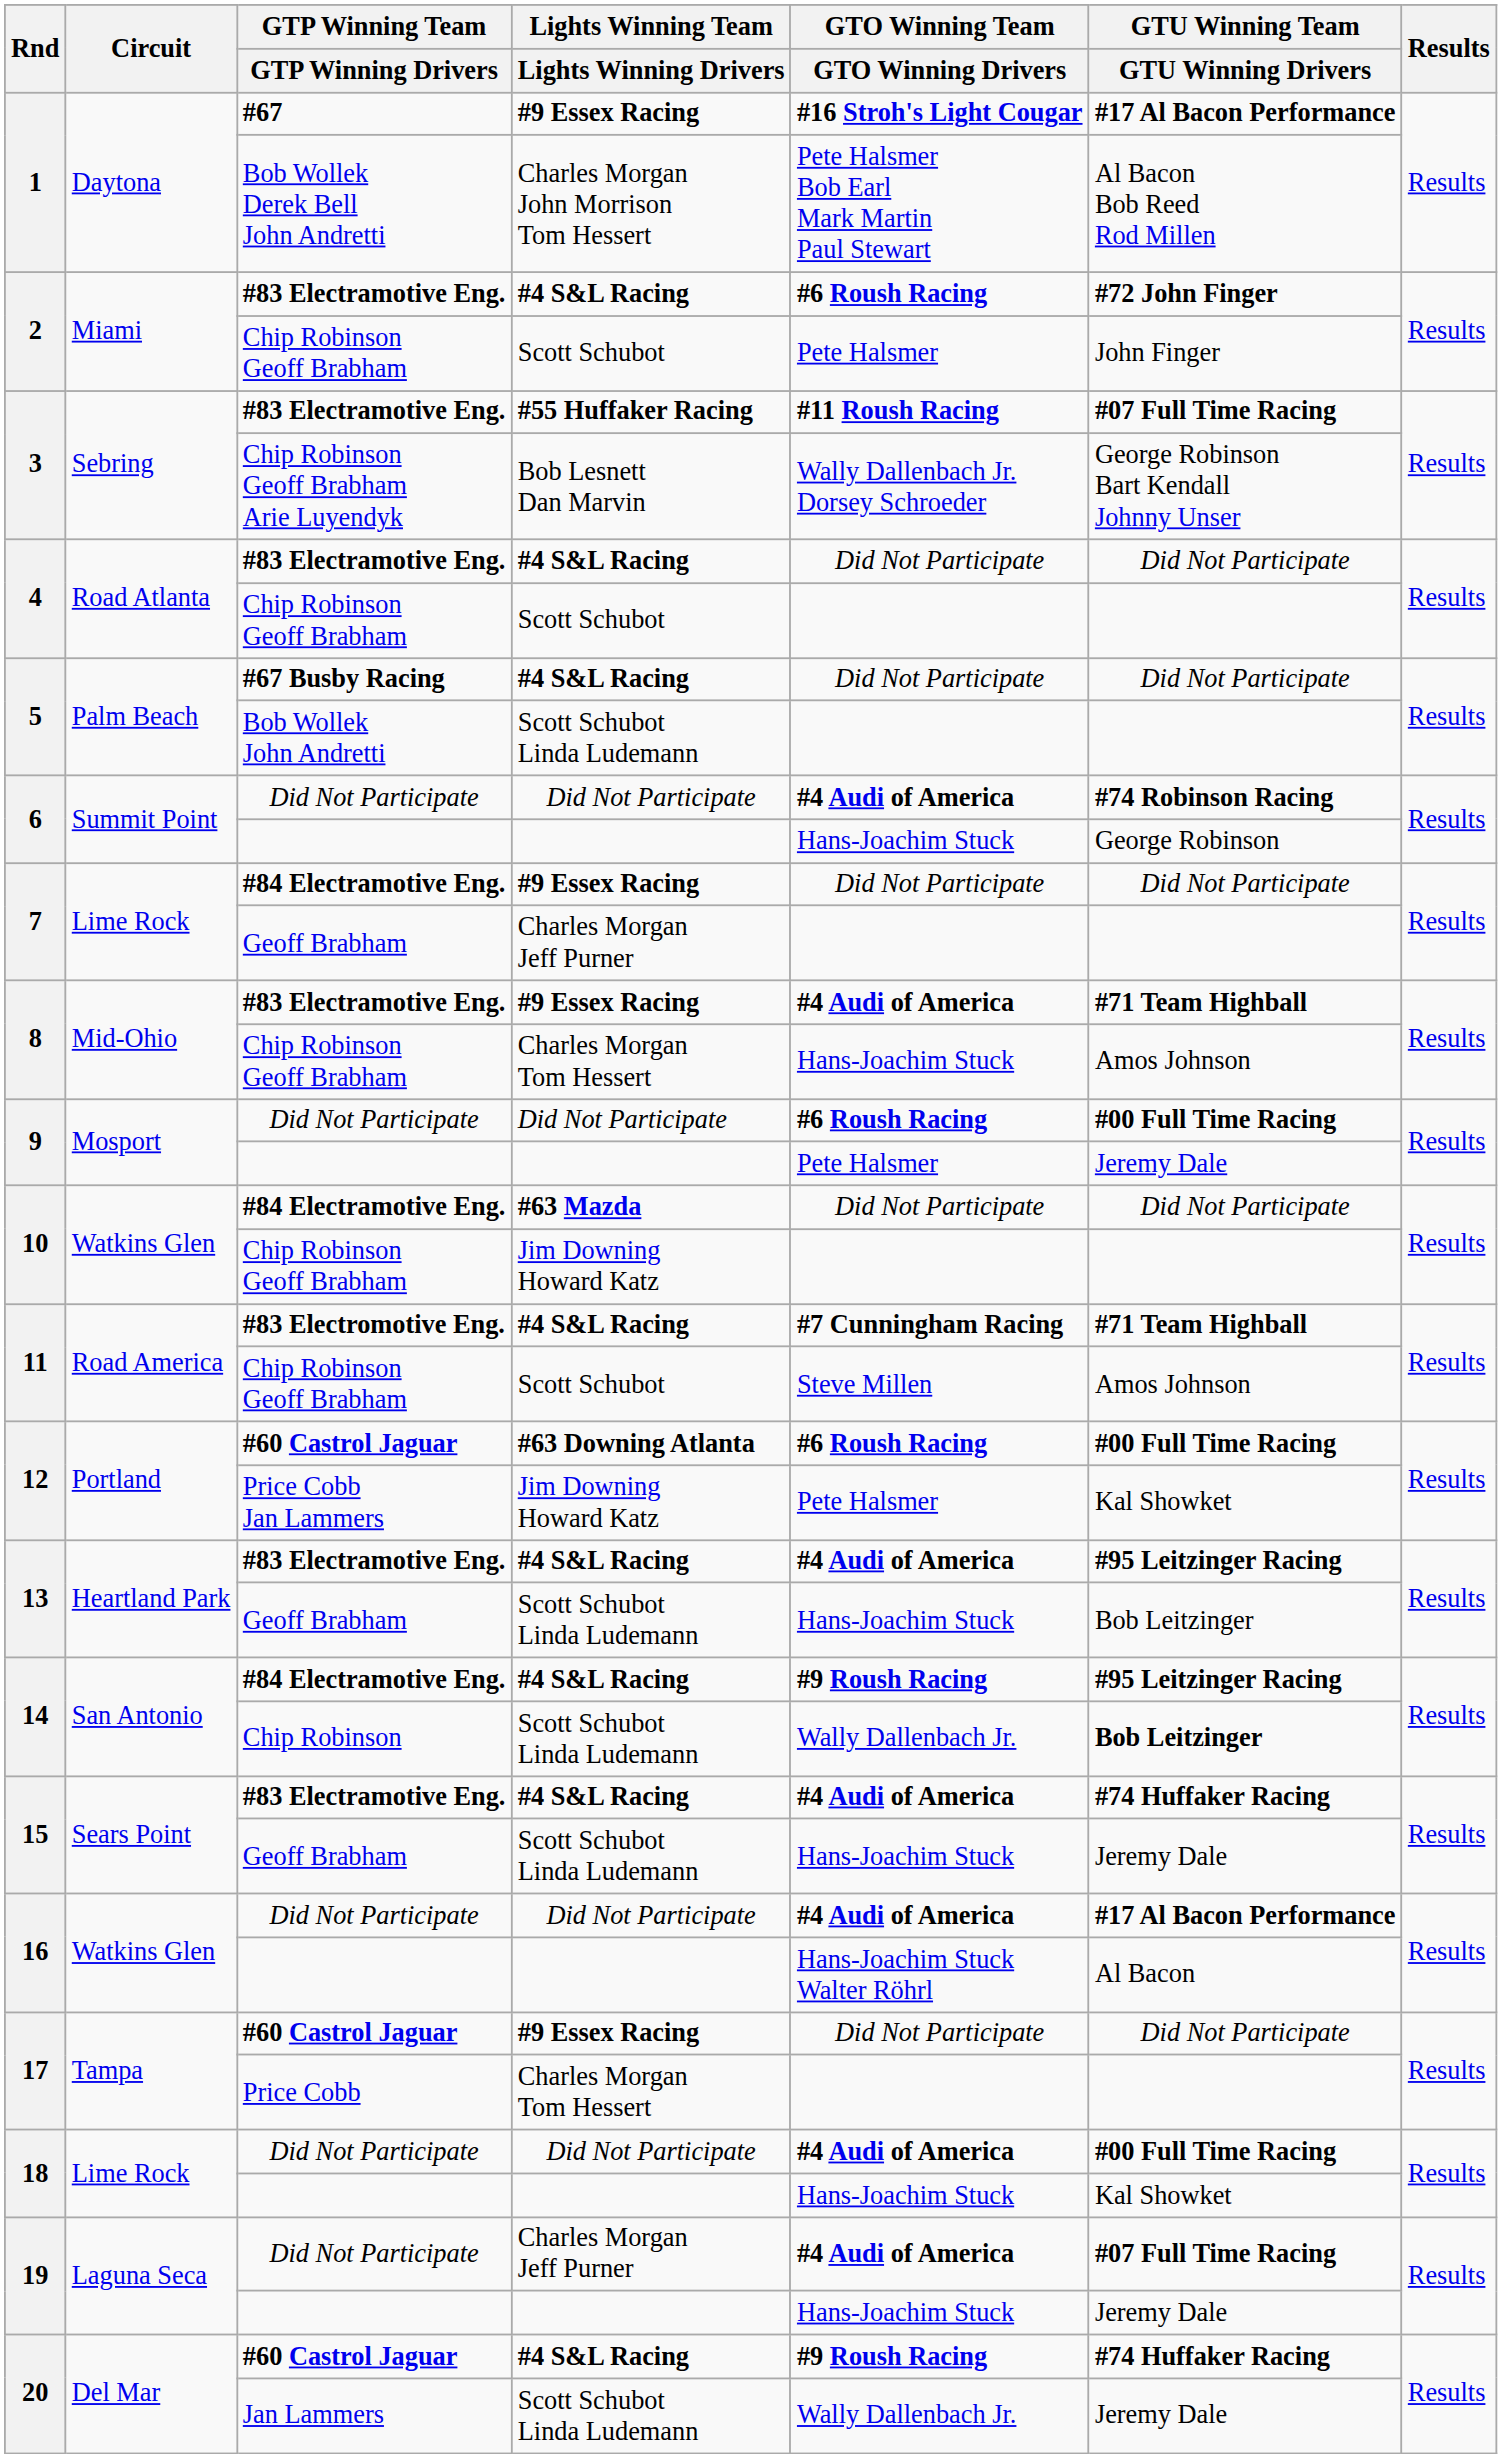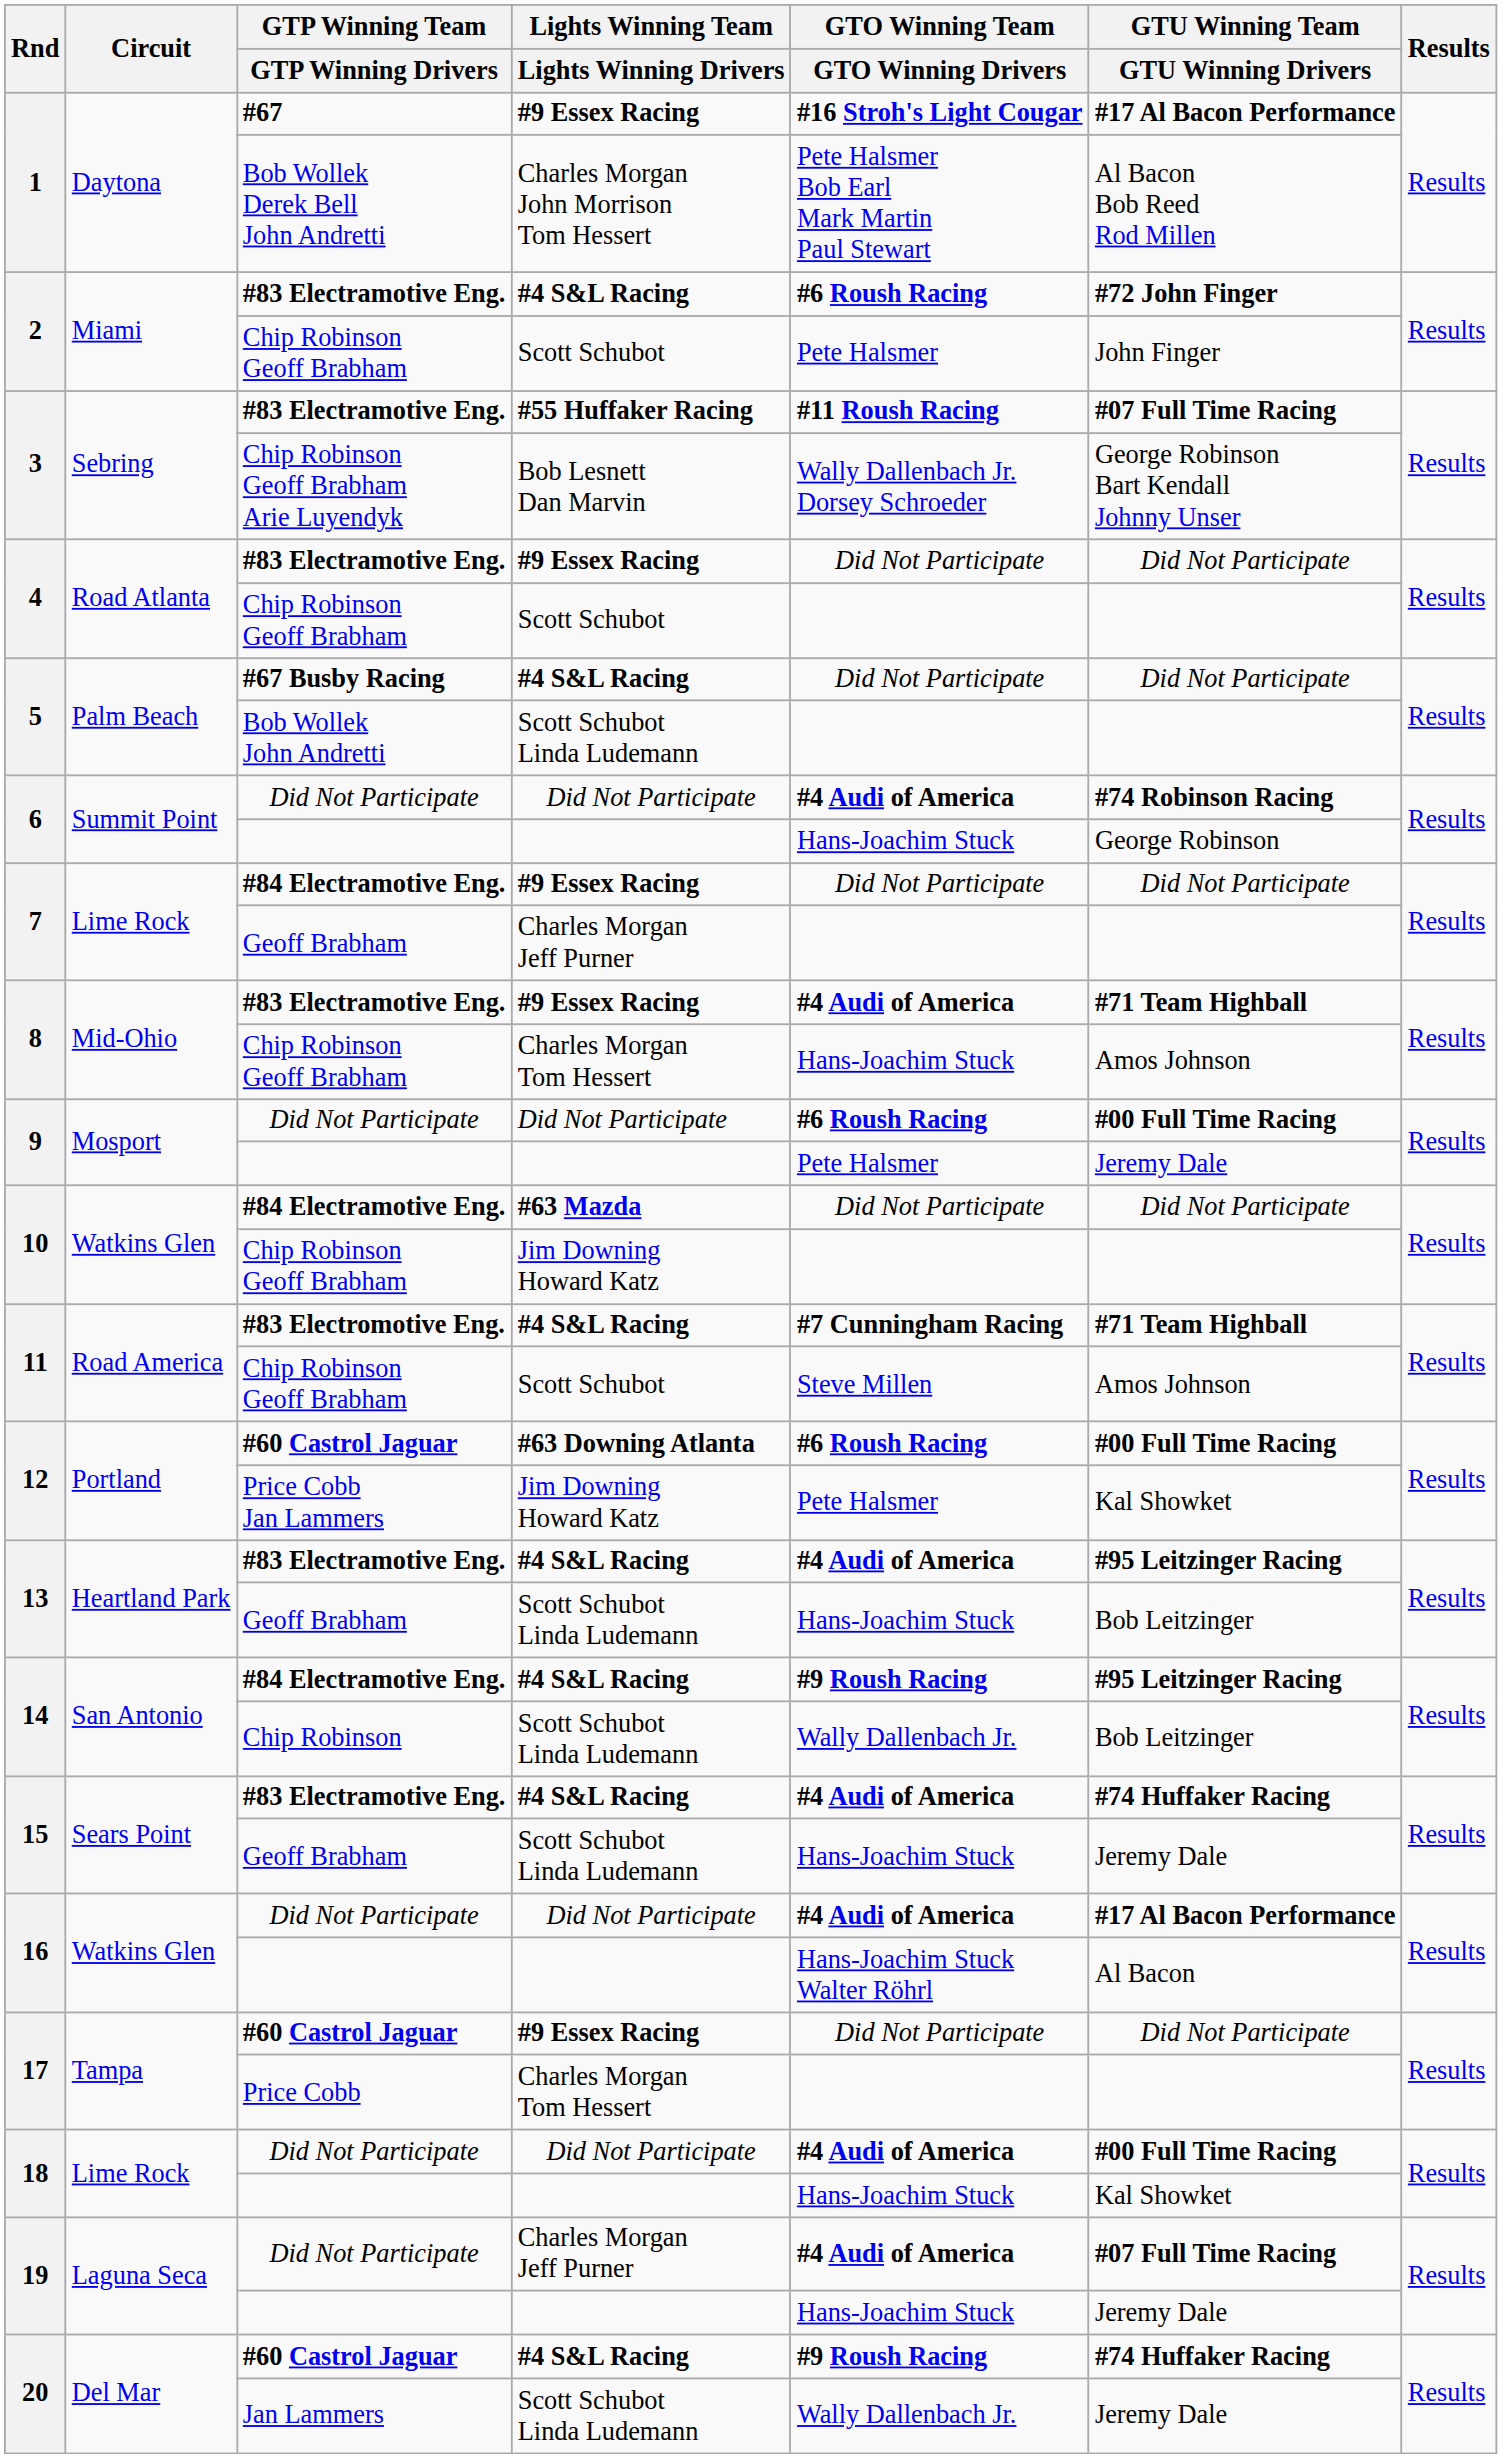(603, 560) #4 S&L Racing -> (608, 560) #9 Essex Racing
(1179, 1738) bold -> (1174, 1738) normal
